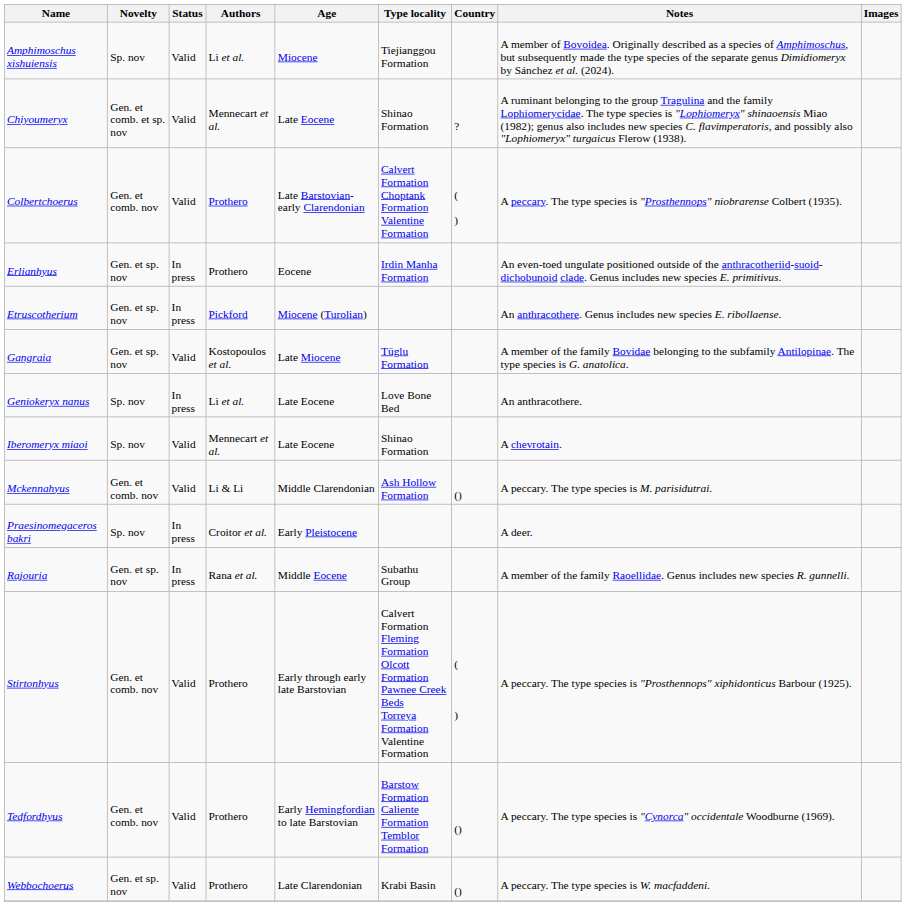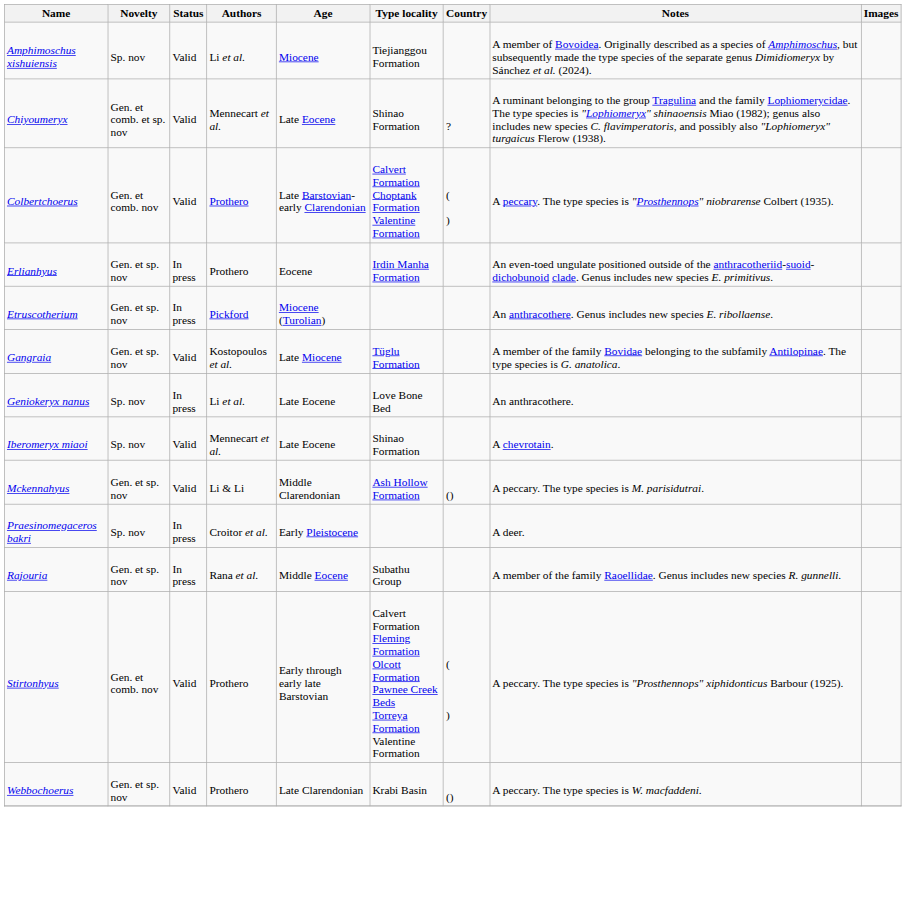(134, 488) Gen. et comb. nov -> (135, 488) Gen. et sp. nov
- row: (35, 816)
